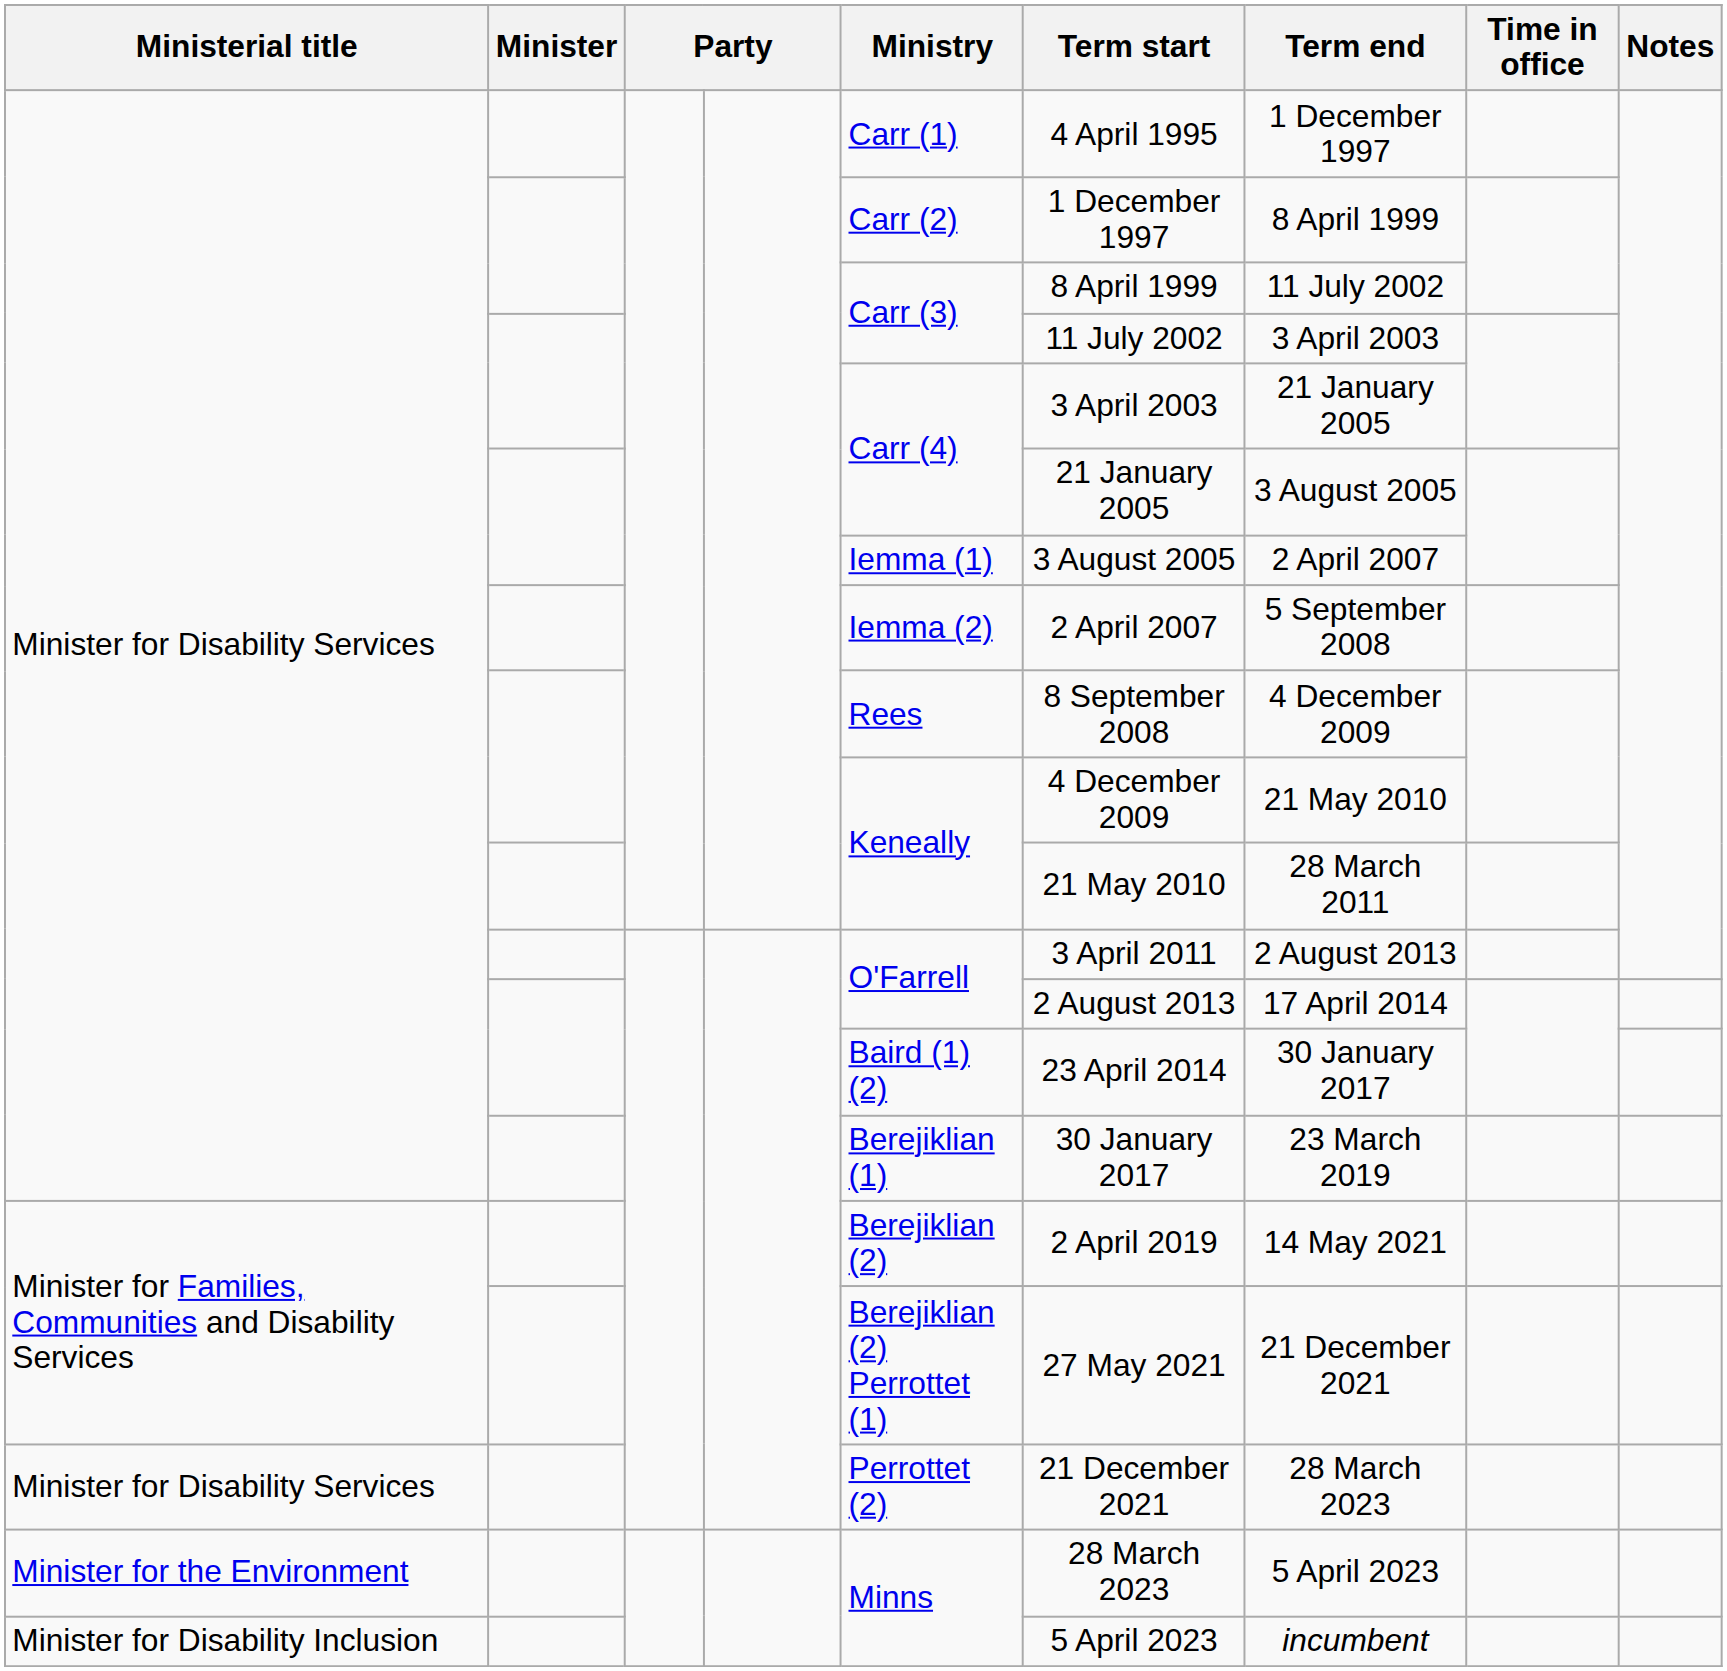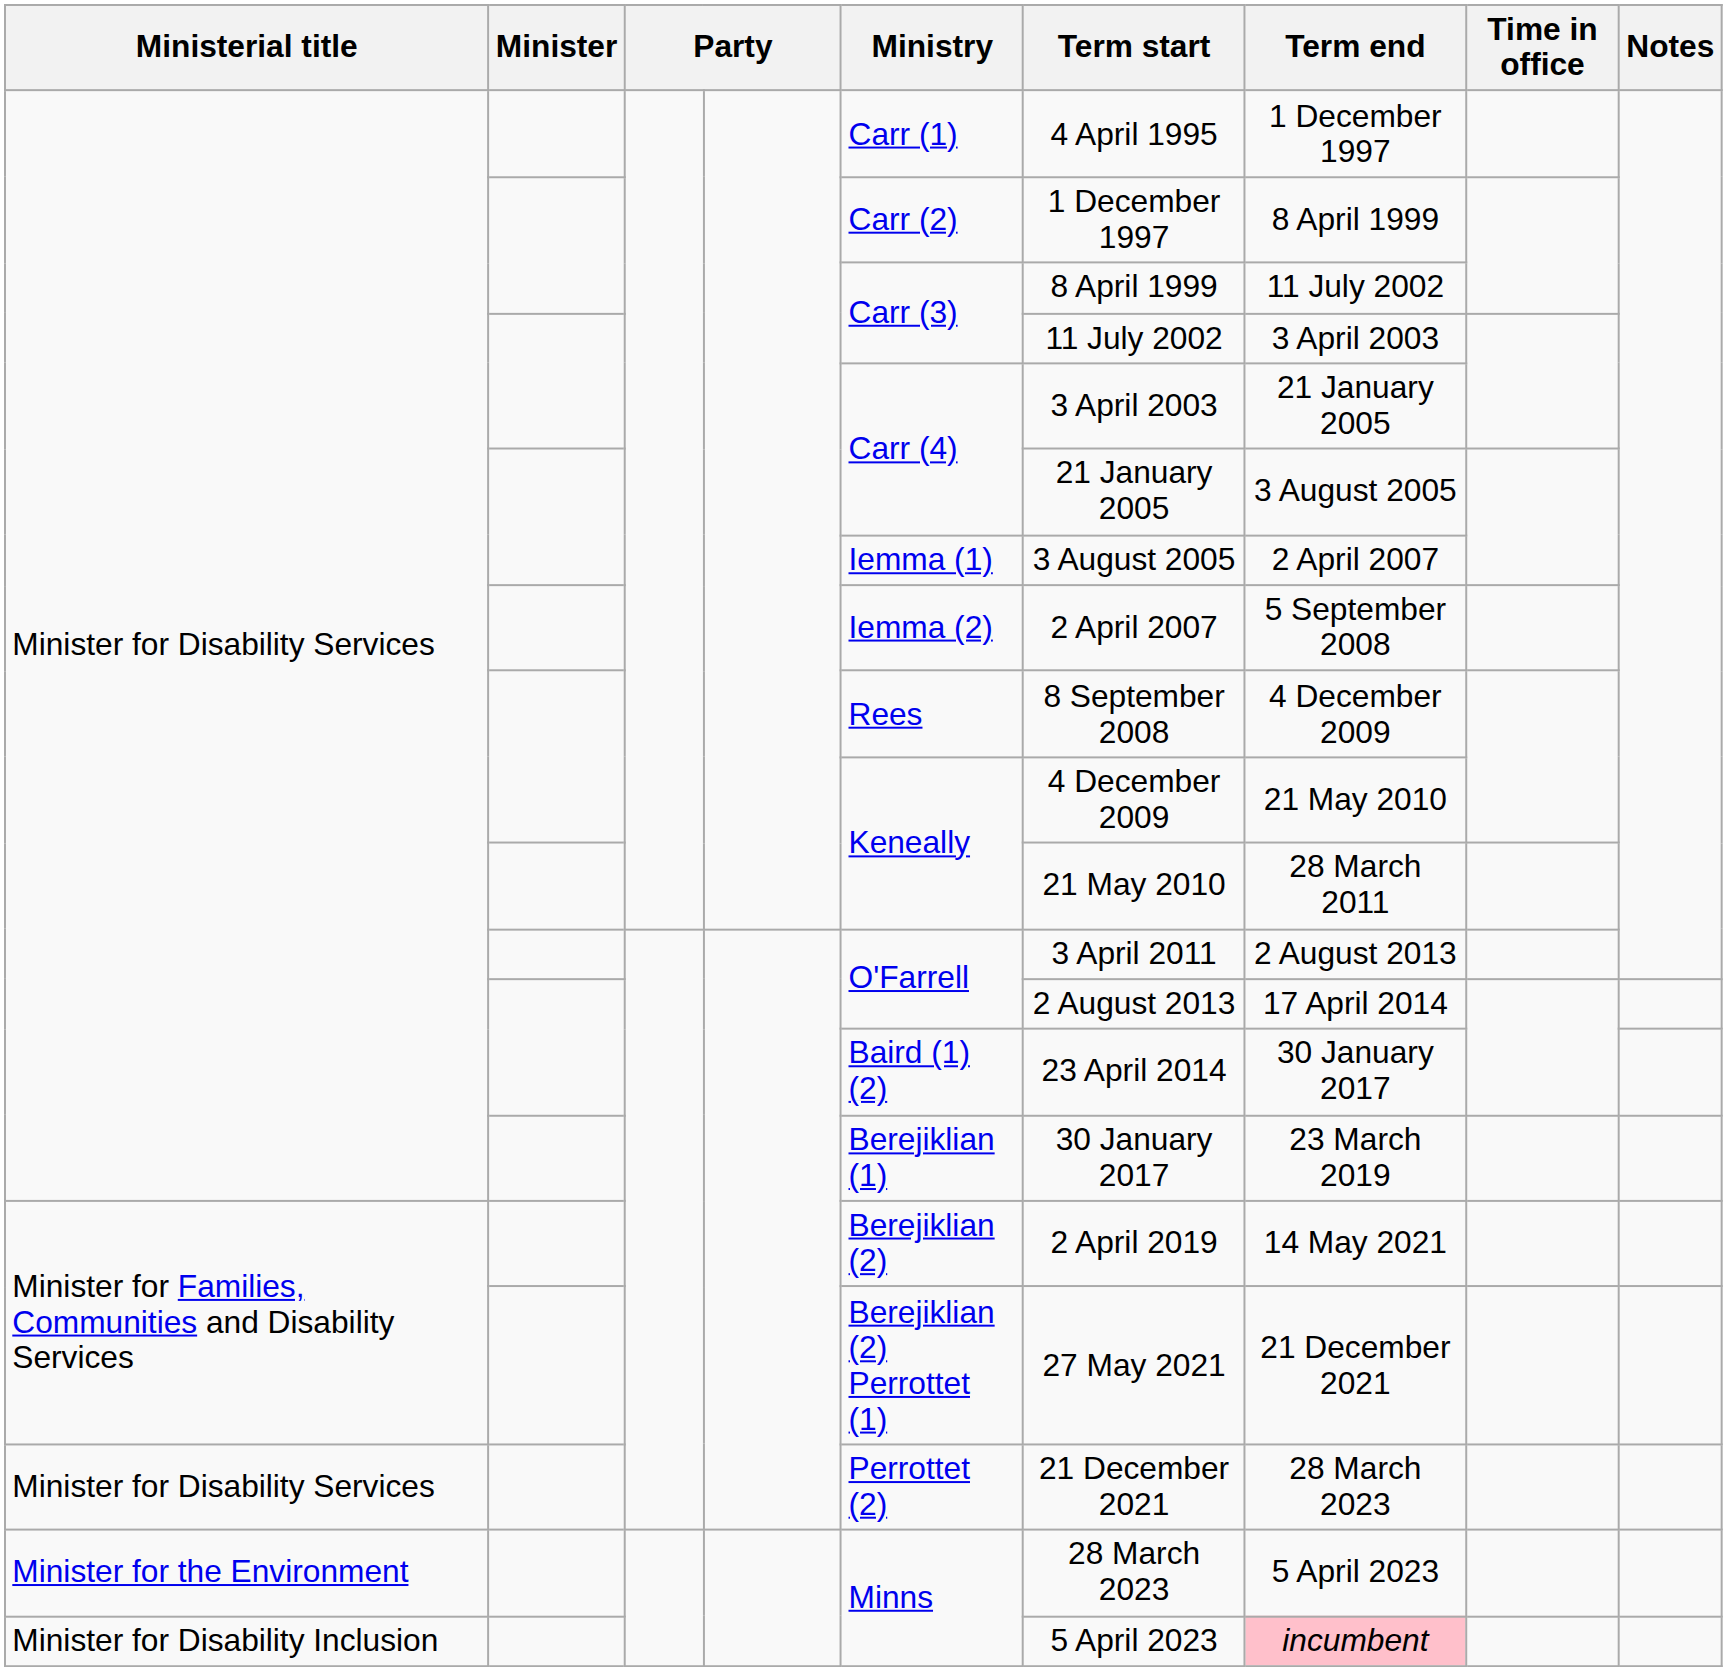(1355, 1640) no background -> (1355, 1640) pink background
